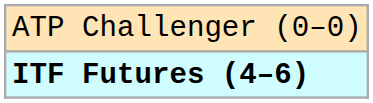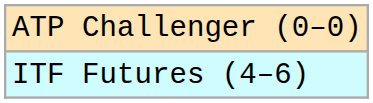(161, 74) bold -> (161, 74) normal
